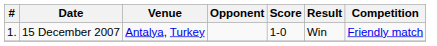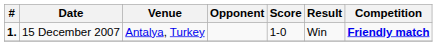(12, 31) normal -> (12, 31) bold
(385, 31) normal -> (388, 31) bold
